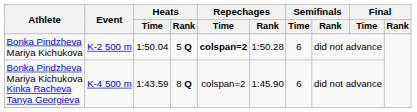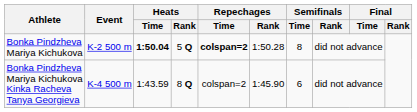(152, 47) normal -> (153, 47) bold
(299, 47) 6 -> (299, 47) 8
